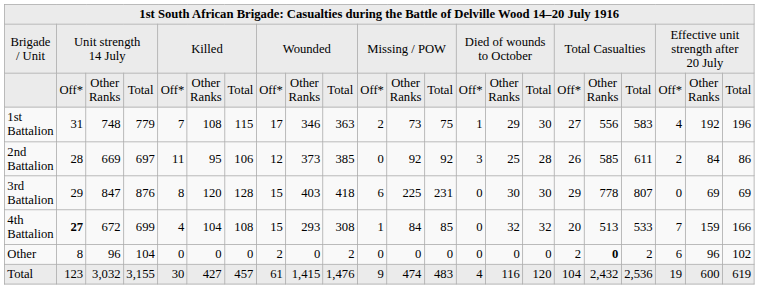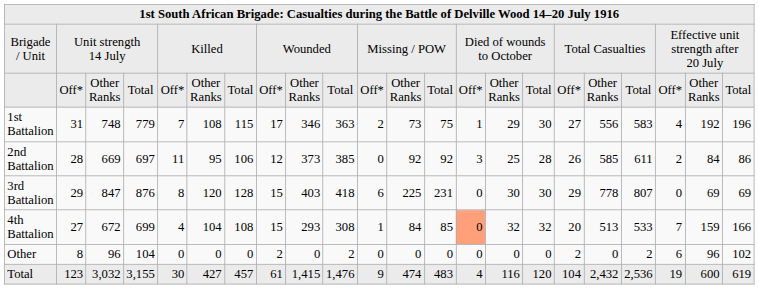(77, 227) bold -> (77, 227) normal
(479, 227) no background -> (479, 227) lightsalmon background
(615, 254) bold -> (615, 254) normal
